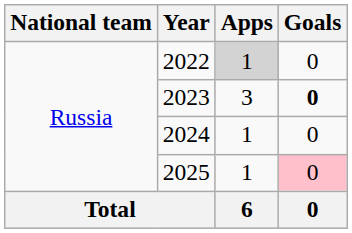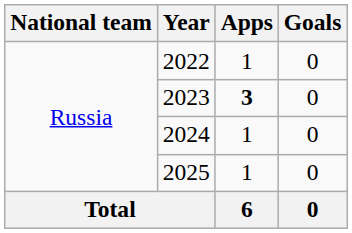(247, 60) lightgrey background -> (247, 60) no background
(247, 97) normal -> (247, 97) bold
(313, 97) bold -> (313, 97) normal
(313, 172) pink background -> (313, 172) no background
